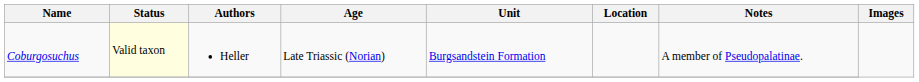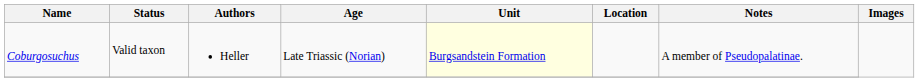(139, 49) lightyellow background -> (139, 49) no background
(487, 56) no background -> (487, 56) lightyellow background
